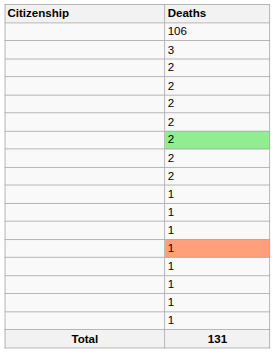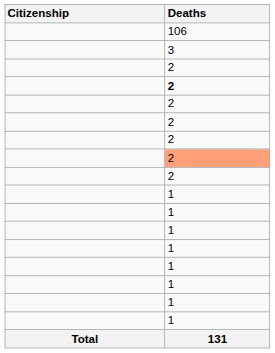(171, 86) normal -> (171, 86) bold
(171, 140) lightgreen background -> (171, 140) no background
(171, 158) no background -> (171, 158) lightsalmon background
(171, 248) lightsalmon background -> (171, 248) no background
